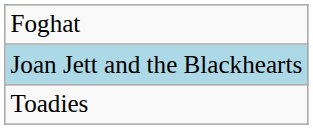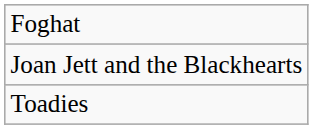(156, 64) lightblue background -> (156, 64) no background
